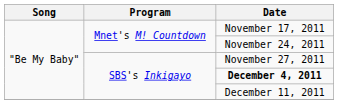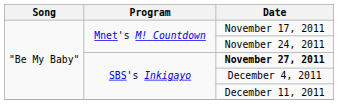(275, 60) normal -> (275, 60) bold
(275, 76) bold -> (275, 76) normal
